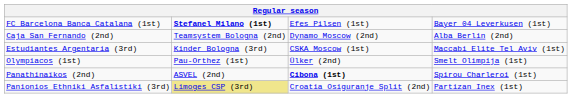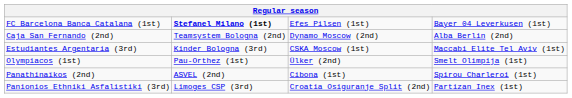(318, 74) bold -> (318, 74) normal
(213, 87) khaki background -> (213, 87) no background
